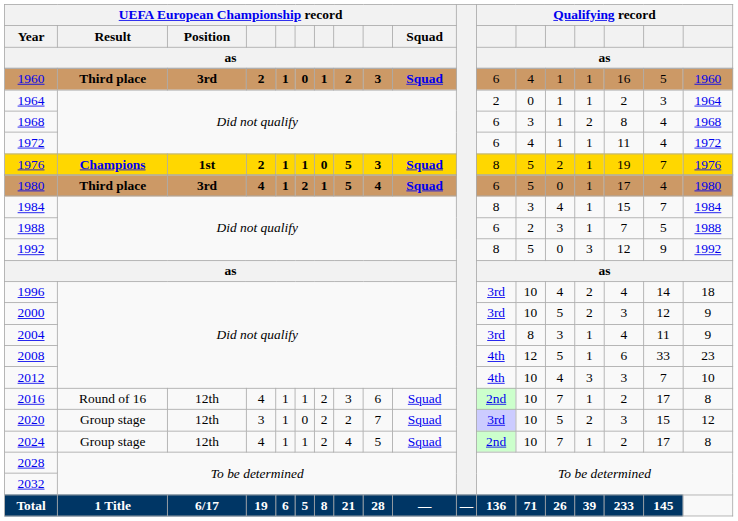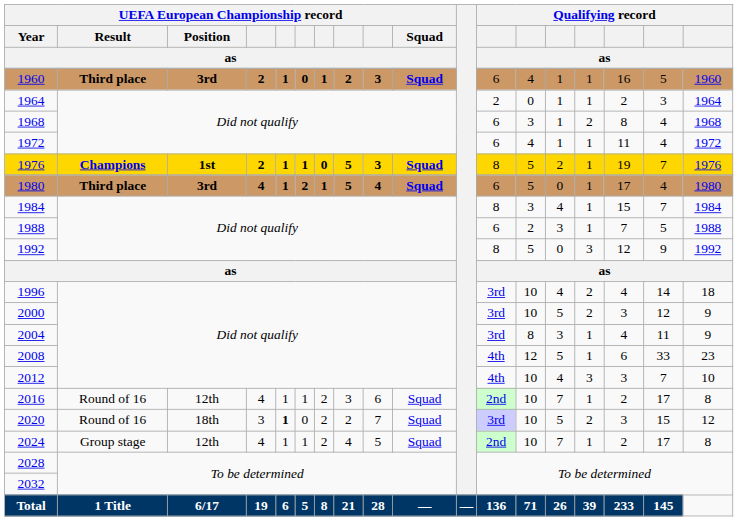(113, 420) Group stage -> (113, 420) Round of 16
(207, 420) 12th -> (207, 420) 18th
(285, 420) normal -> (285, 420) bold
